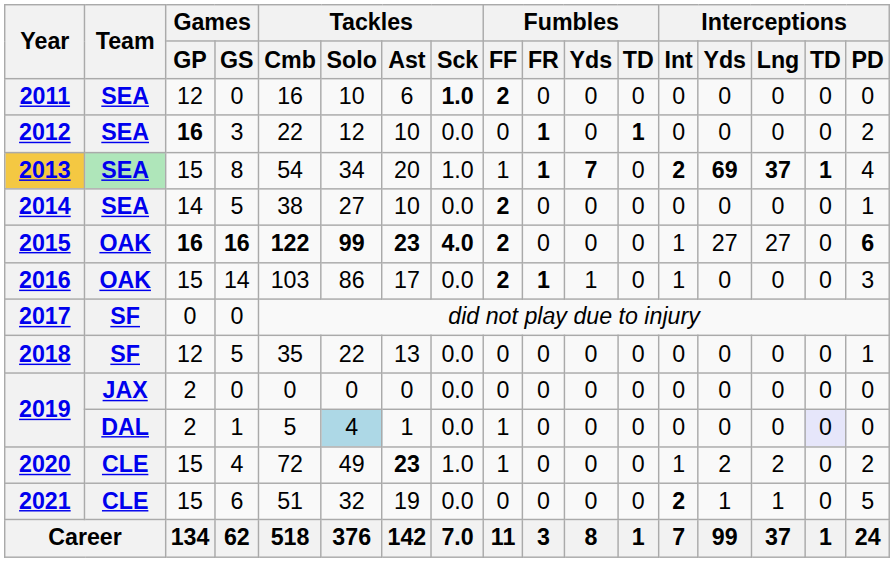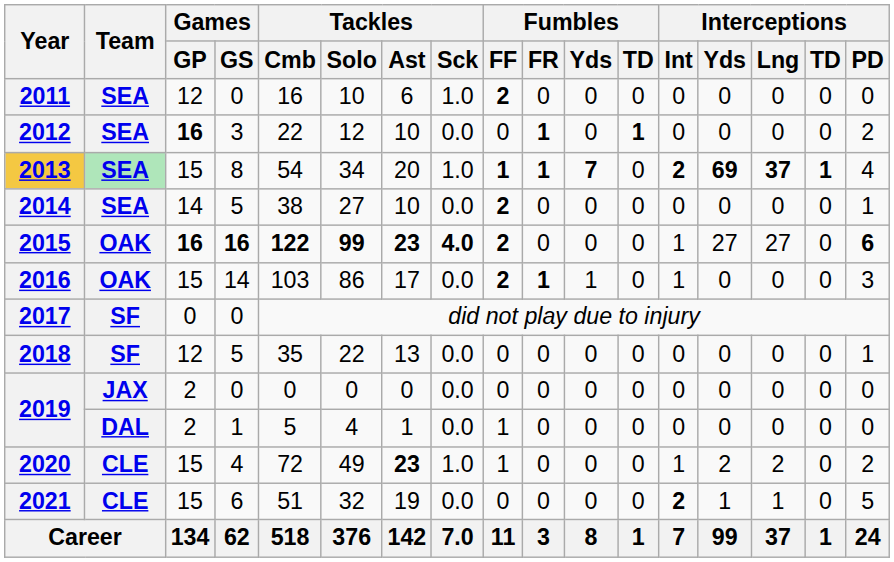(458, 96) bold -> (458, 96) normal
(503, 170) normal -> (503, 170) bold
(352, 427) lightblue background -> (352, 427) no background
(825, 427) lavender background -> (825, 427) no background
